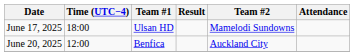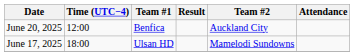rows swapped: (34, 28) <-> (34, 43)
